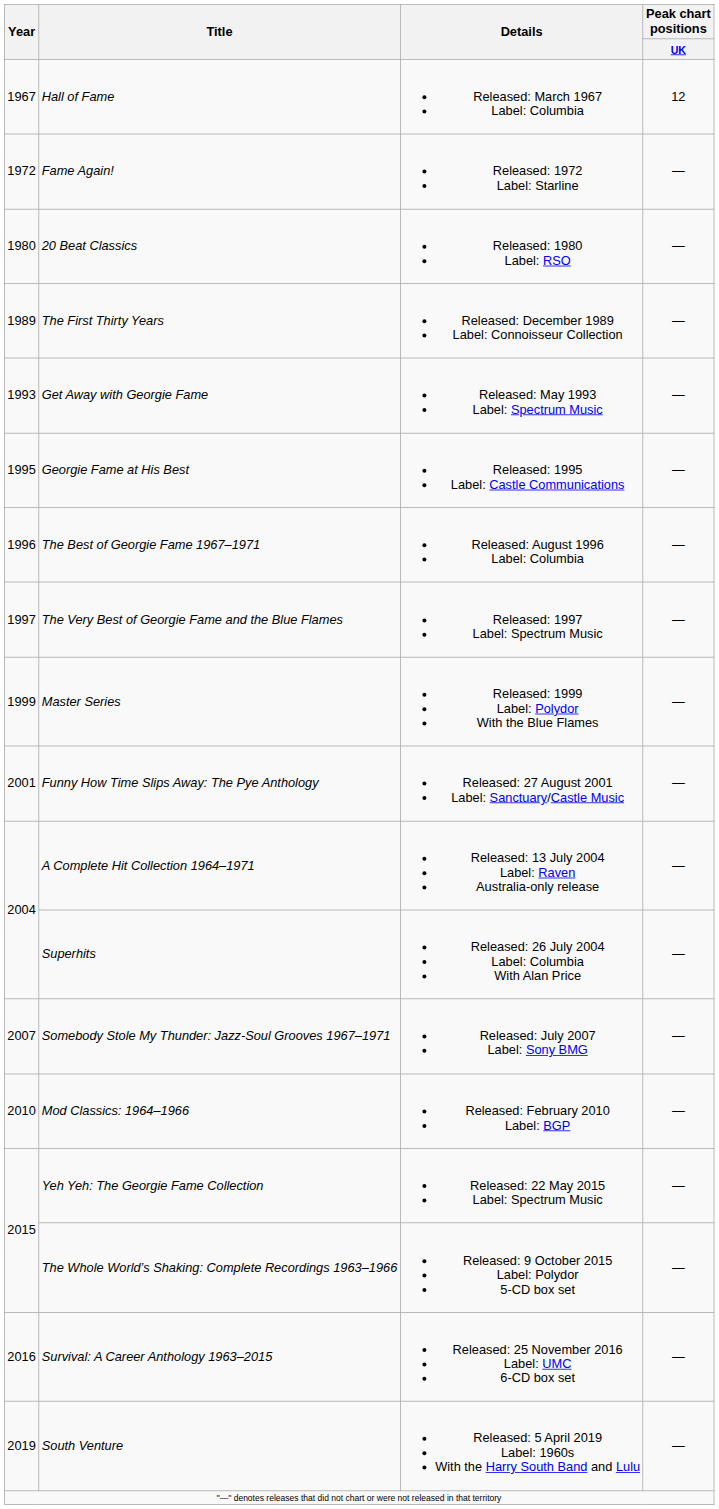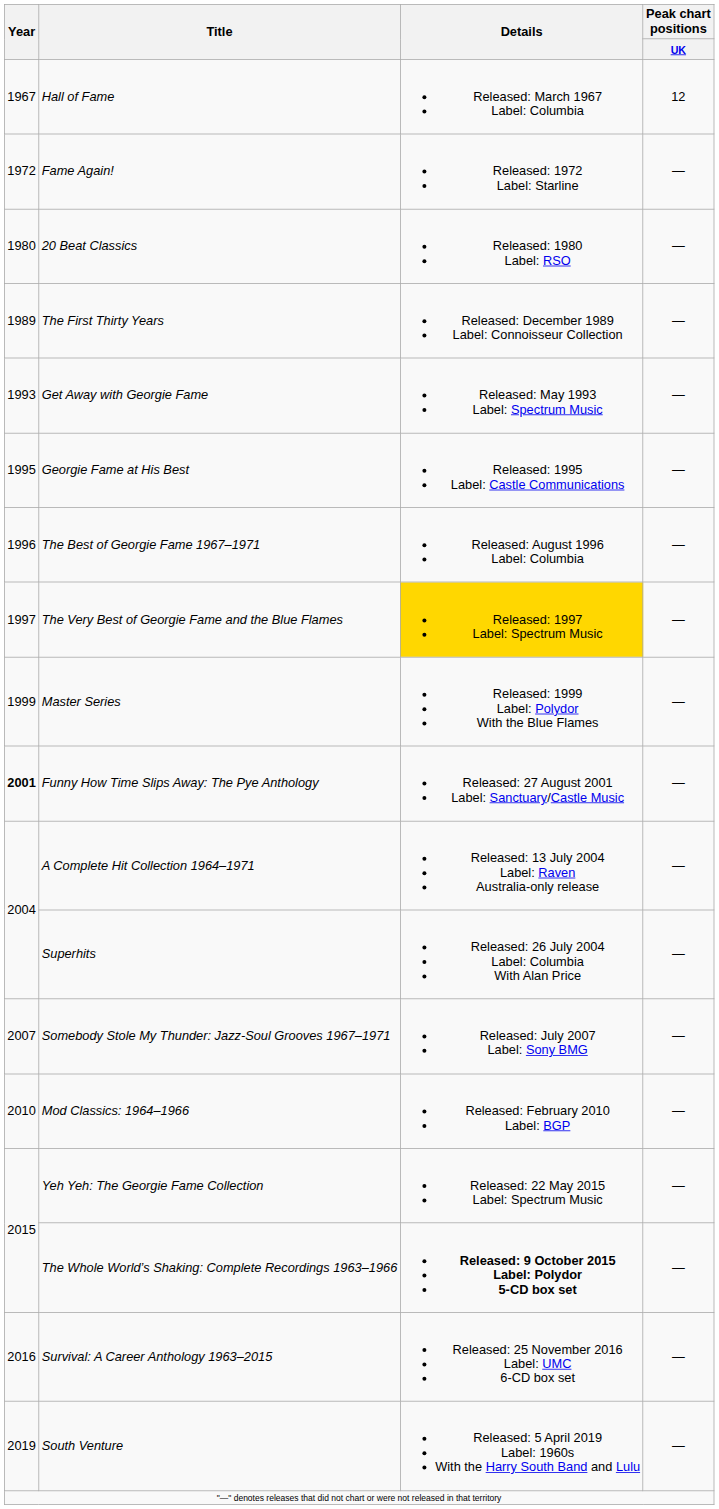(522, 627) no background -> (522, 627) gold background
(22, 783) normal -> (22, 783) bold
(522, 1275) normal -> (522, 1275) bold
